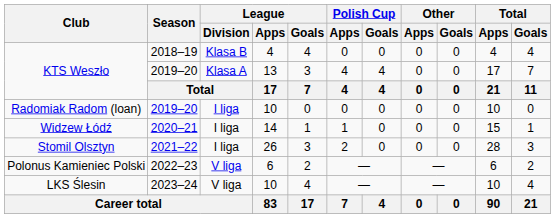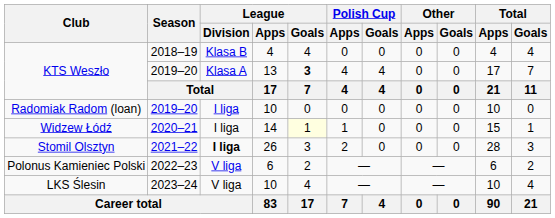(307, 71) normal -> (307, 71) bold
(307, 128) no background -> (307, 128) lightyellow background
(226, 147) normal -> (226, 147) bold
